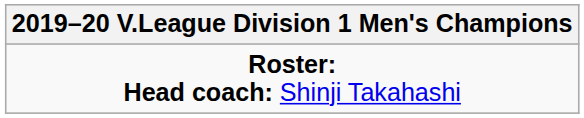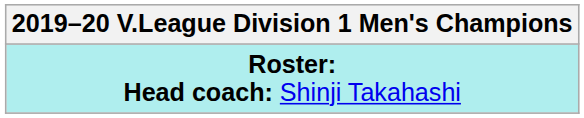(292, 78) no background -> (292, 78) paleturquoise background
